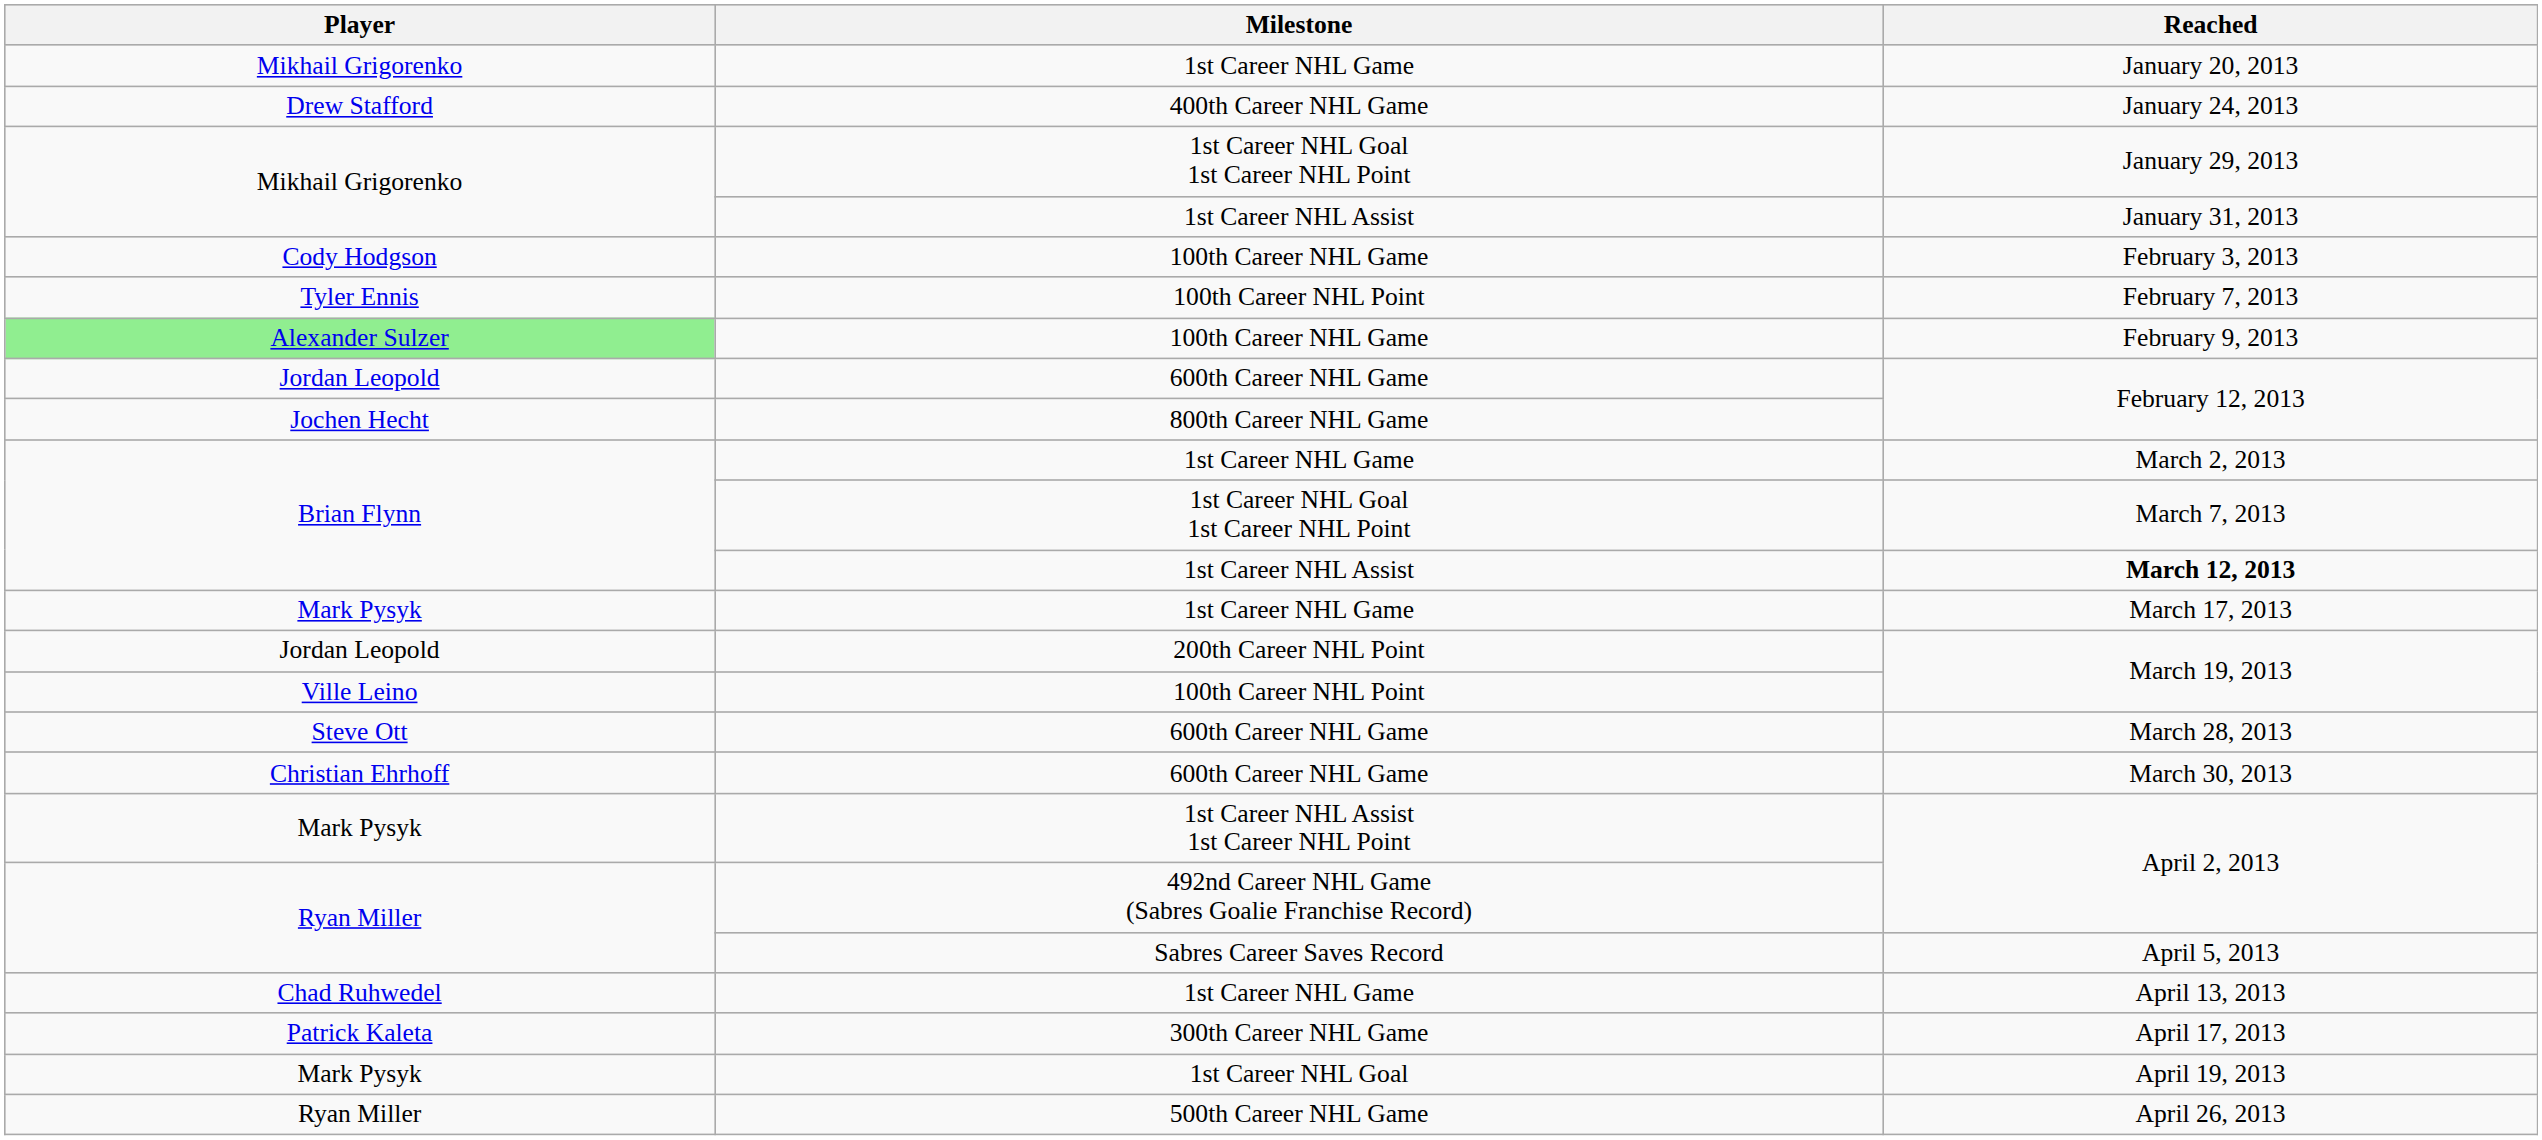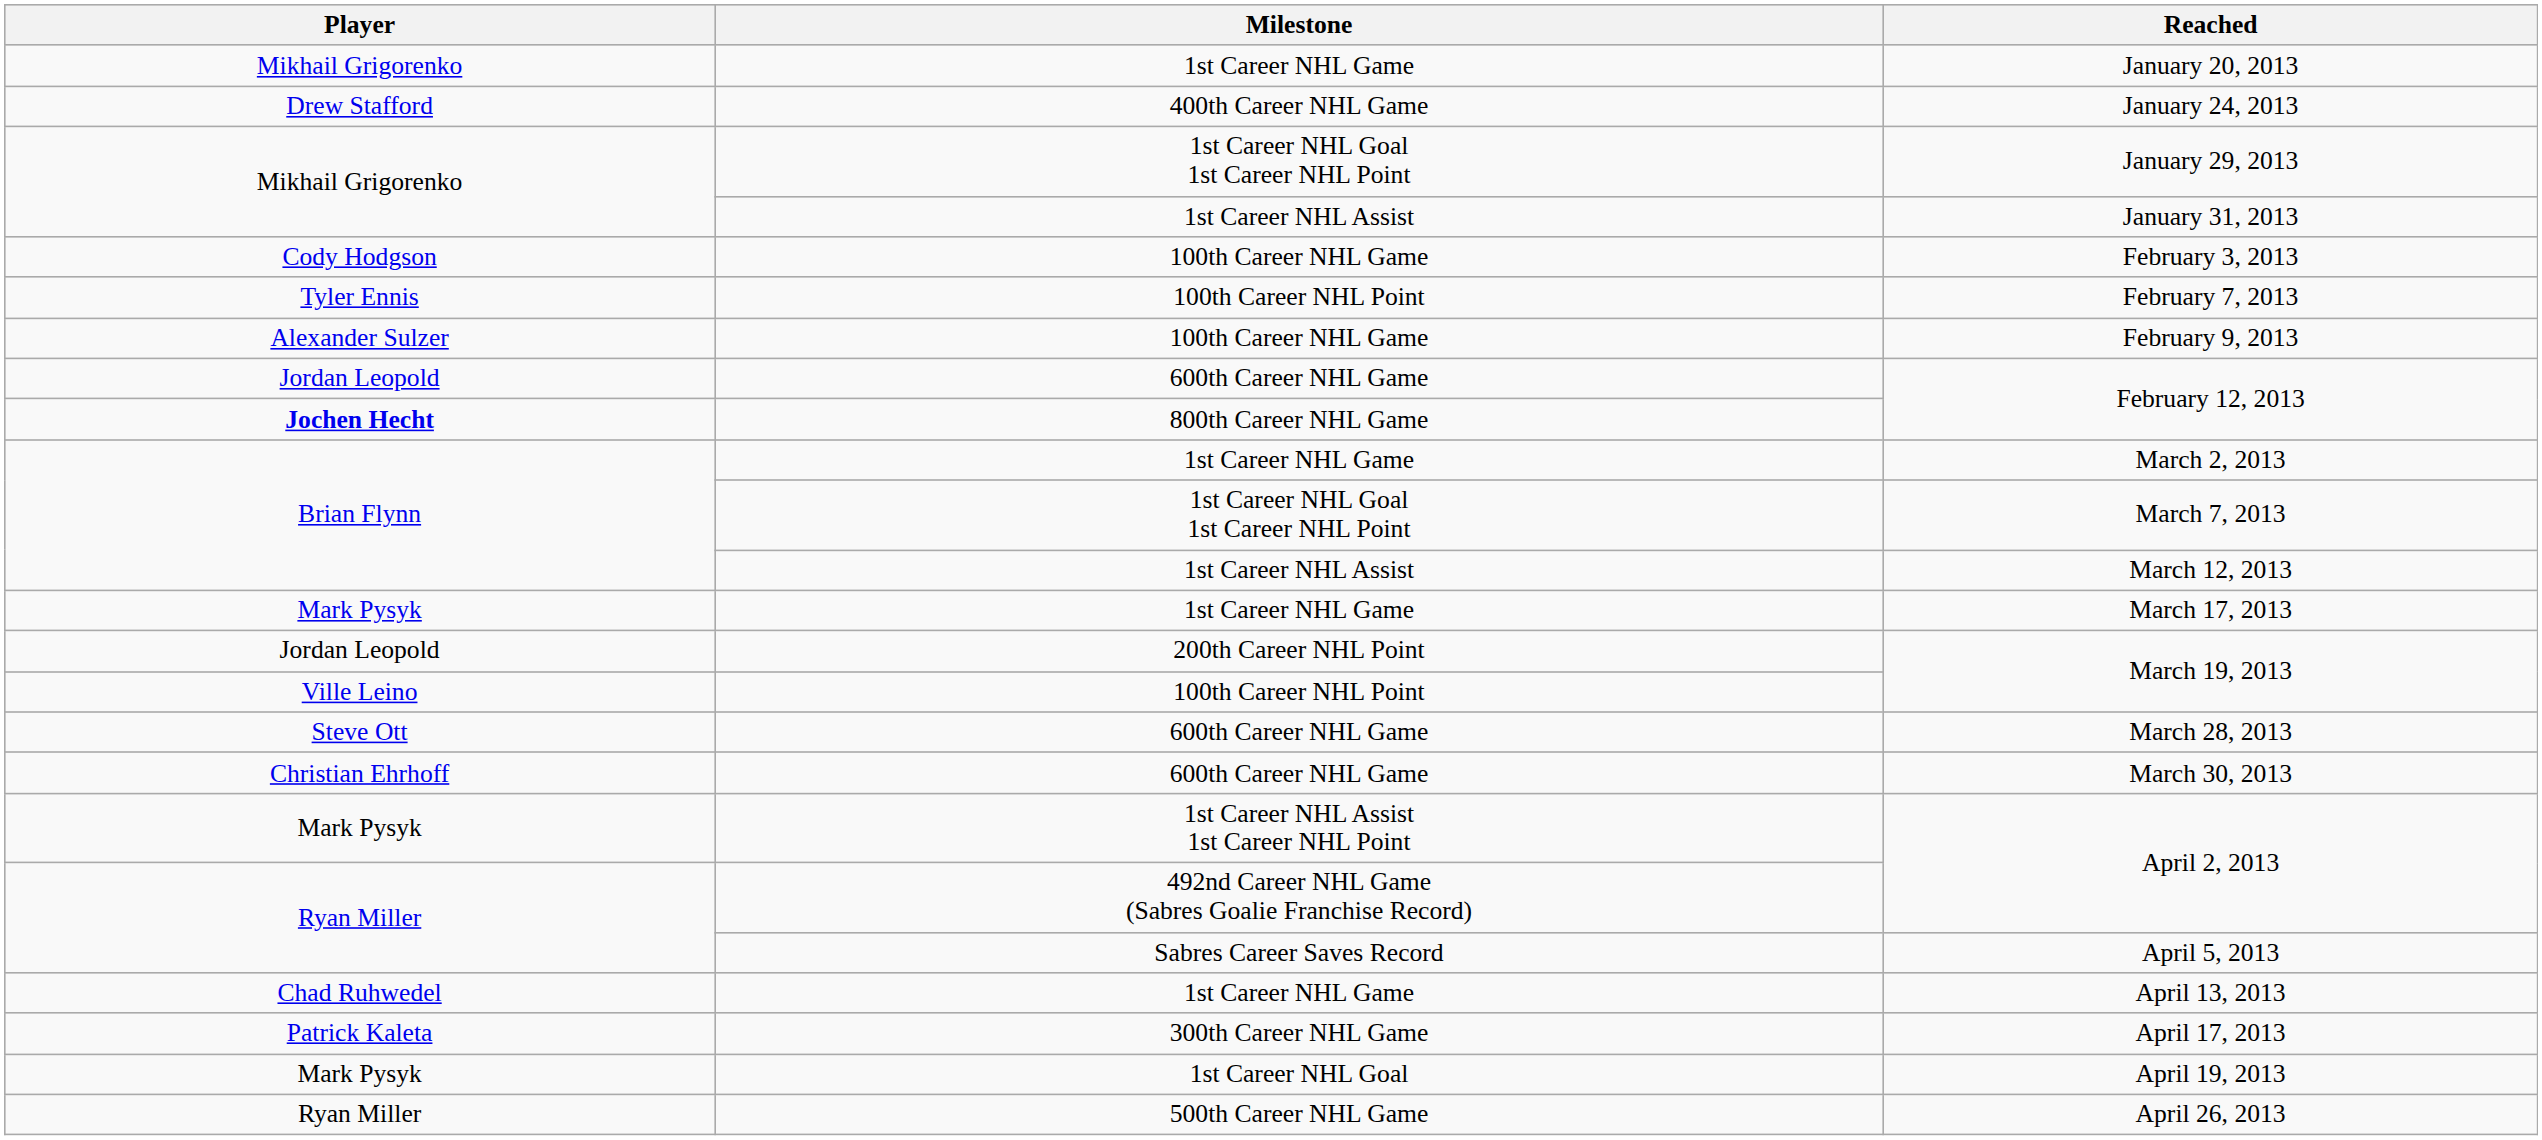(360, 337) lightgreen background -> (360, 337) no background
(360, 418) normal -> (360, 418) bold
(2211, 569) bold -> (2211, 569) normal
